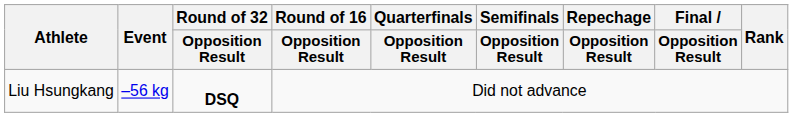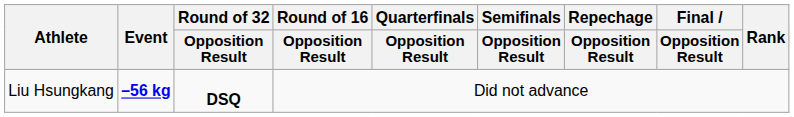(145, 91) normal -> (146, 91) bold
